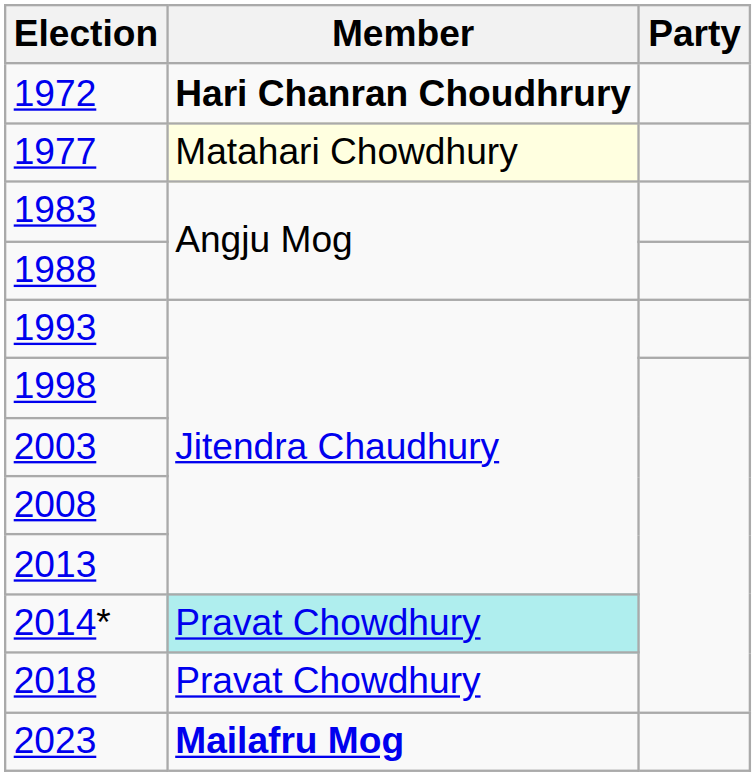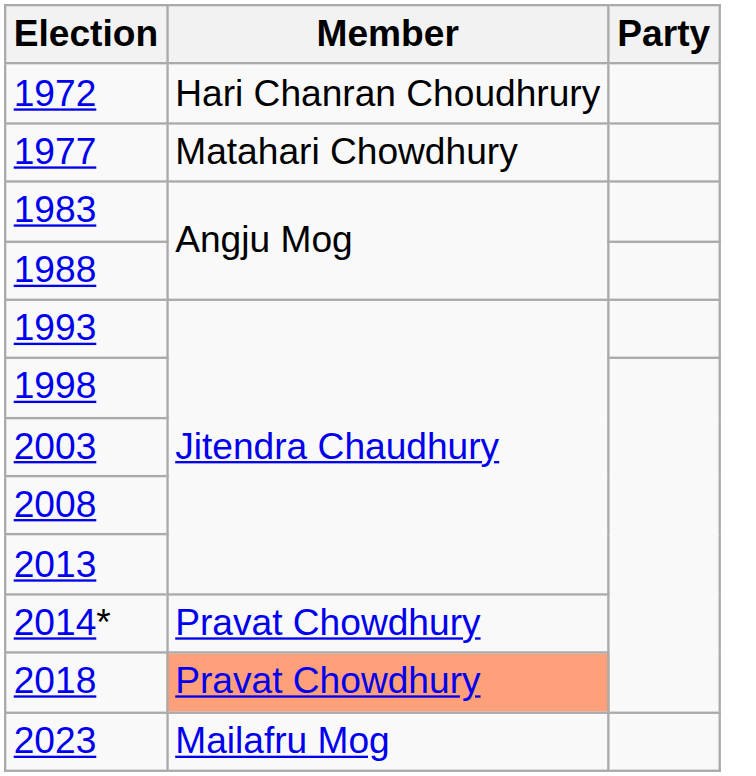(403, 92) bold -> (388, 92) normal
(346, 151) lightyellow background -> (346, 151) no background
(328, 622) paleturquoise background -> (328, 622) no background
(328, 681) no background -> (328, 681) lightsalmon background
(290, 740) bold -> (282, 740) normal
